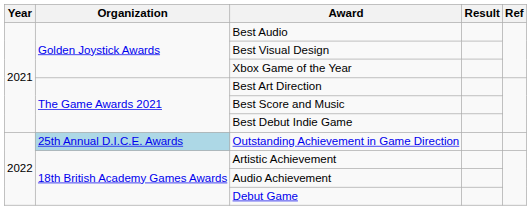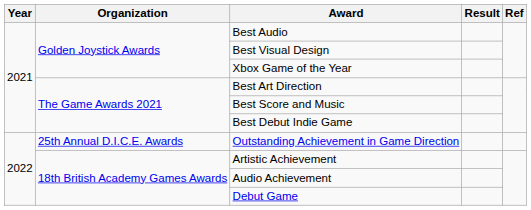(111, 141) lightblue background -> (111, 141) no background
